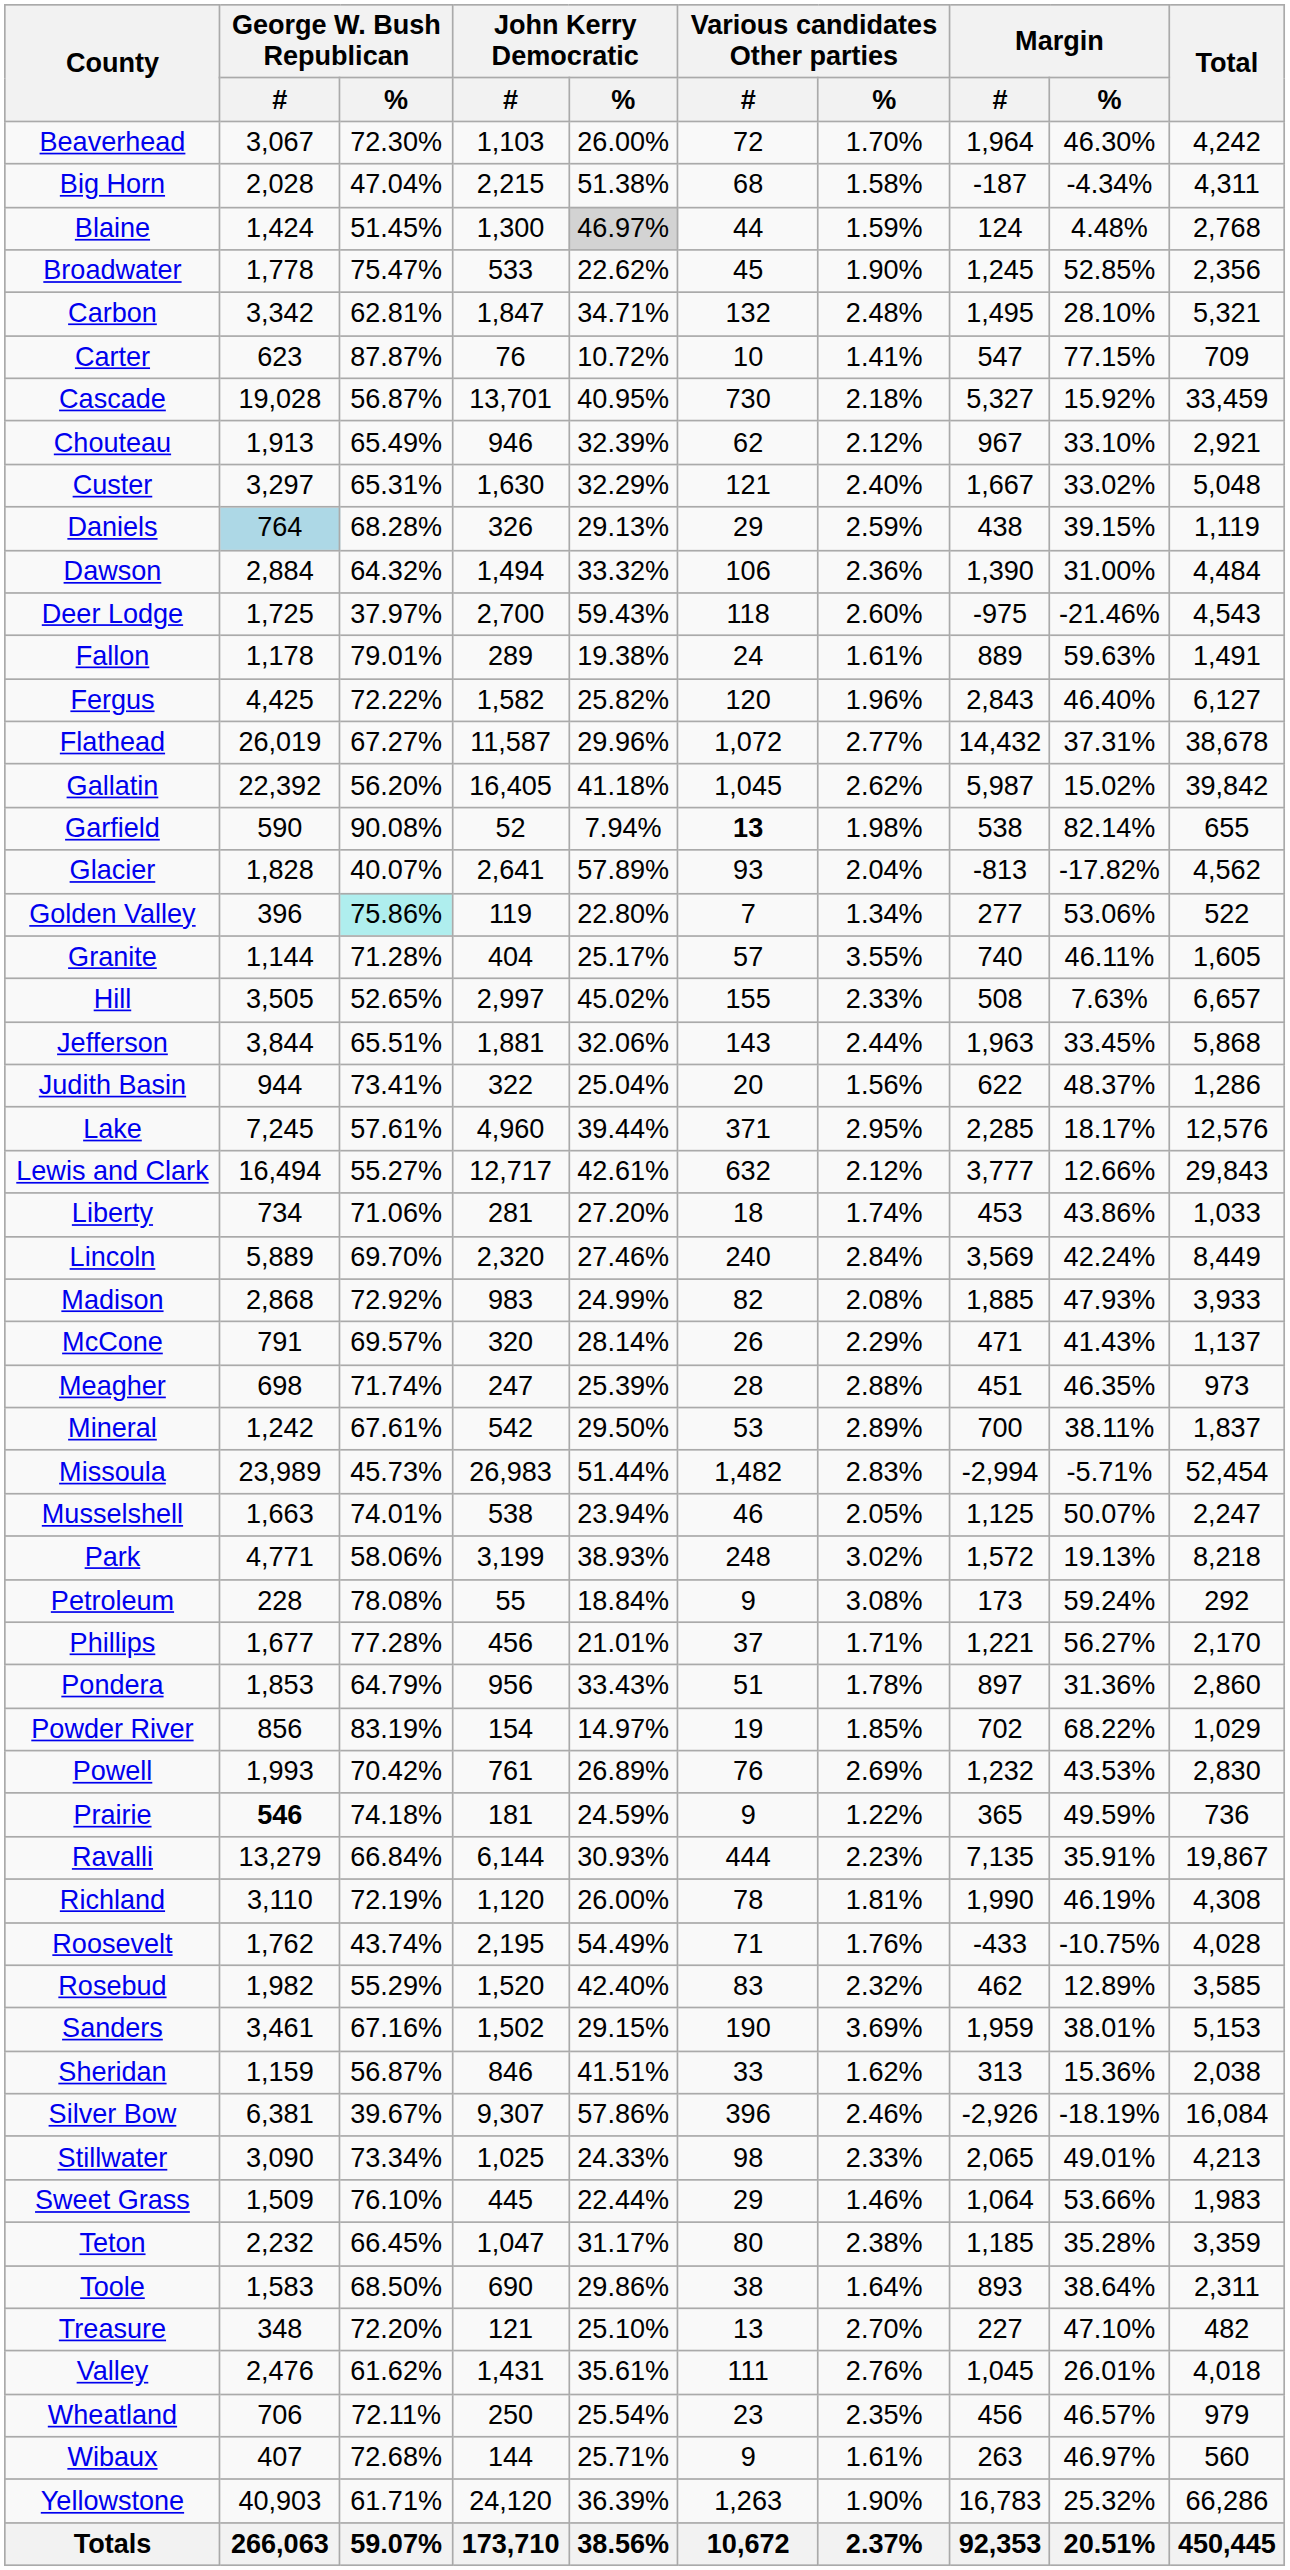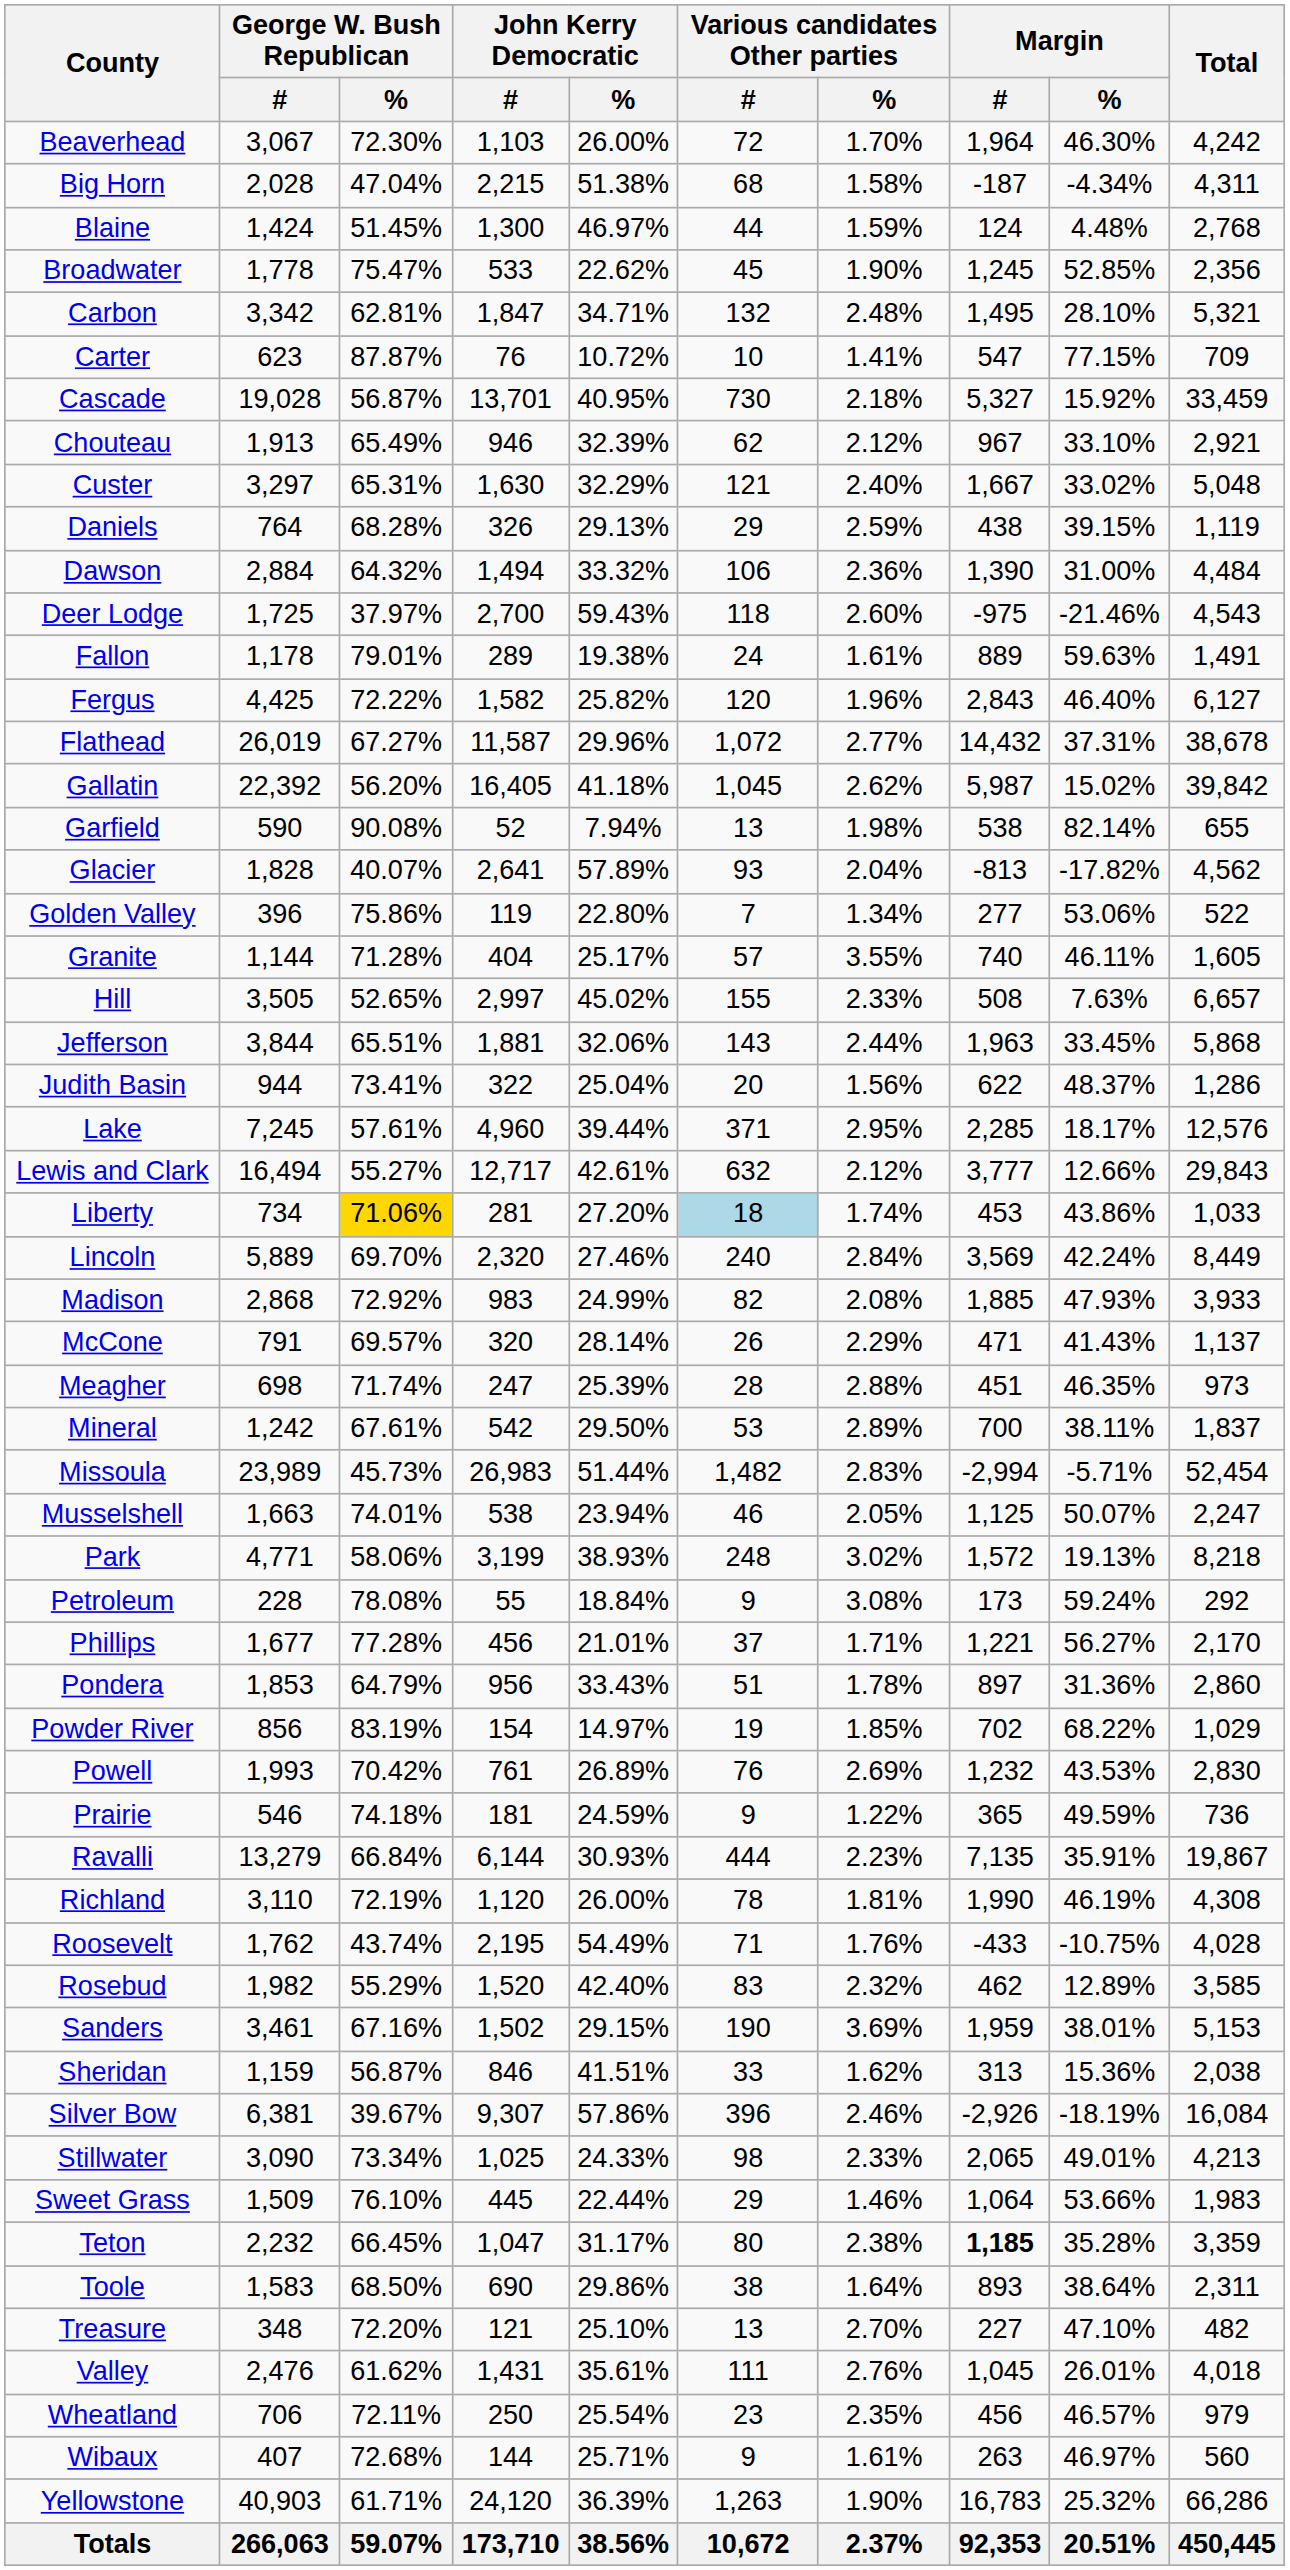(623, 227) lightgrey background -> (623, 227) no background
(280, 528) lightblue background -> (280, 528) no background
(748, 828) bold -> (748, 828) normal
(396, 914) paleturquoise background -> (396, 914) no background
(396, 1214) no background -> (396, 1214) gold background
(748, 1214) no background -> (748, 1214) lightblue background
(280, 1814) bold -> (280, 1814) normal
(1000, 2243) normal -> (1000, 2243) bold
